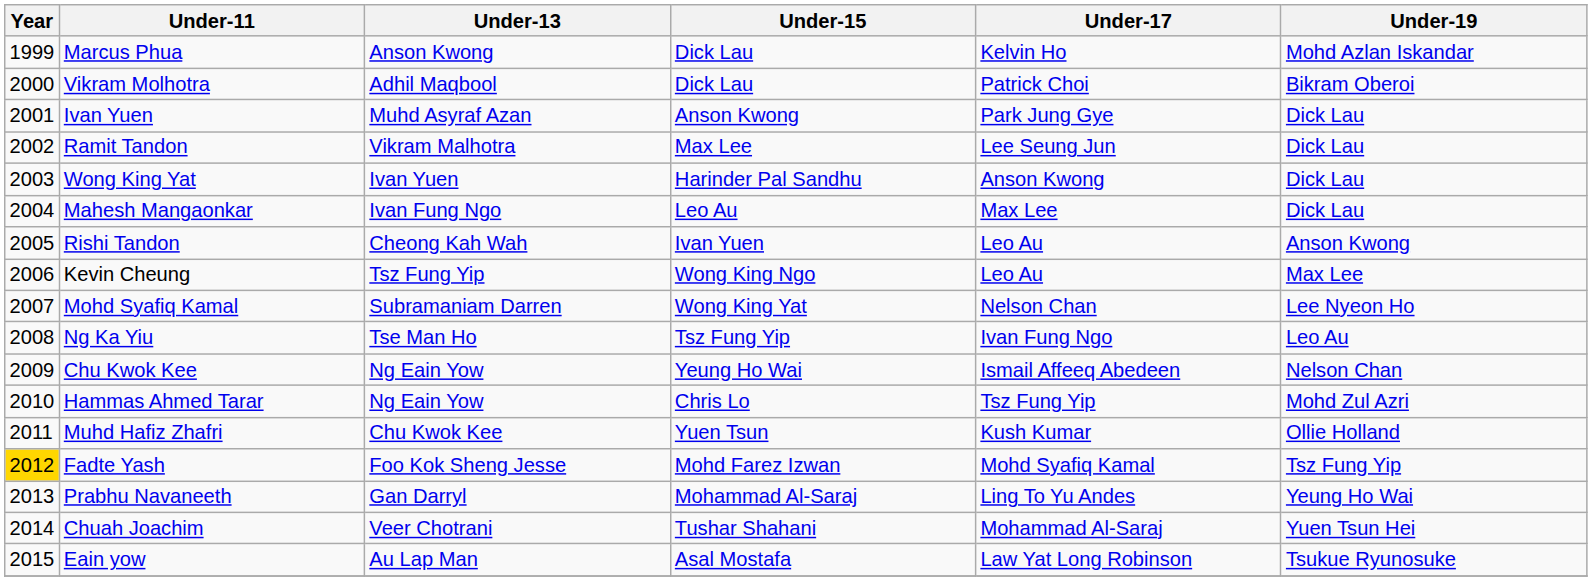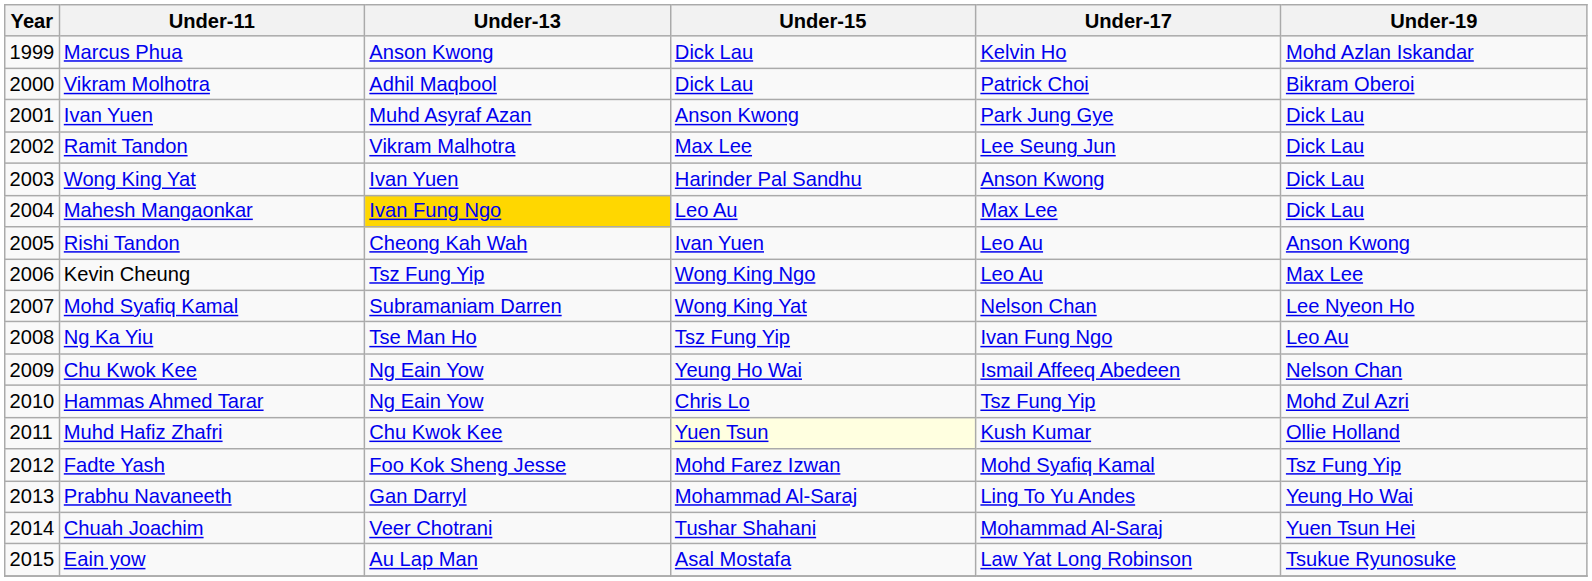(435, 211) no background -> (435, 211) gold background
(722, 433) no background -> (722, 433) lightyellow background
(32, 464) gold background -> (32, 464) no background
